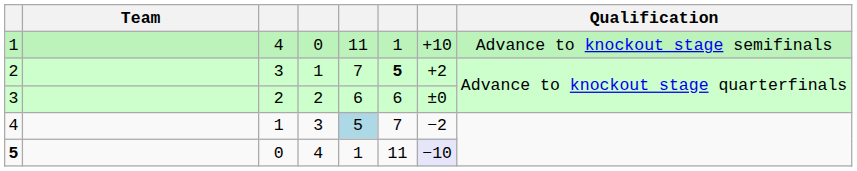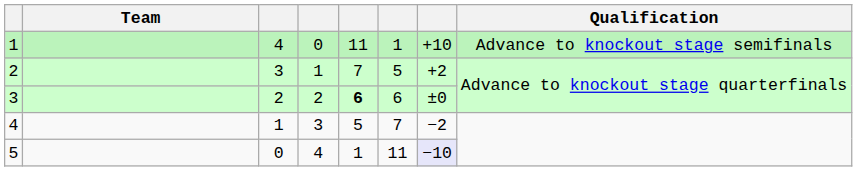(398, 72) bold -> (398, 72) normal
(358, 99) normal -> (358, 99) bold
(358, 126) lightblue background -> (358, 126) no background
(14, 153) bold -> (14, 153) normal
